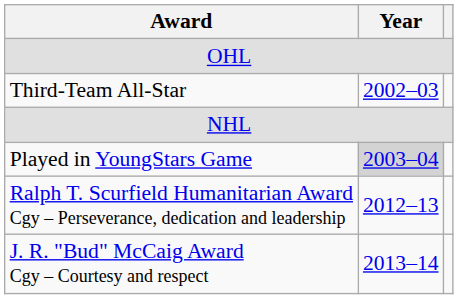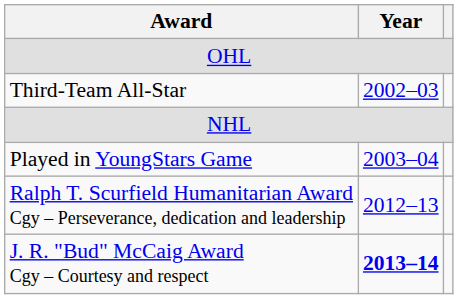(401, 158) lightgrey background -> (401, 158) no background
(401, 263) normal -> (401, 263) bold
